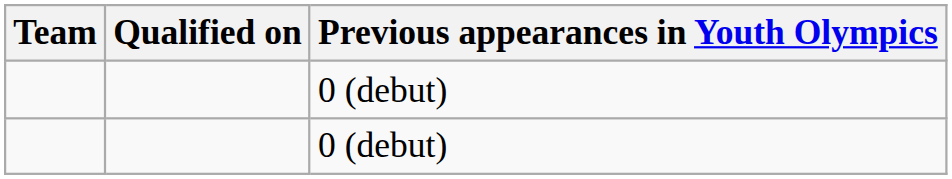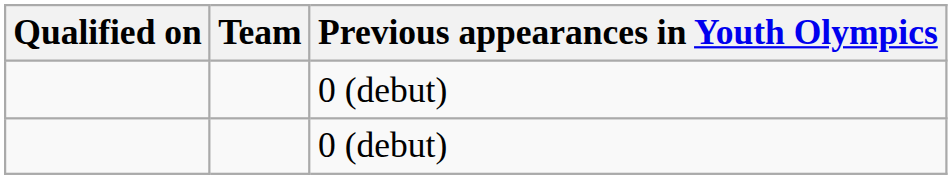columns swapped: (55, 32) <-> (207, 32)
